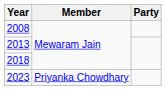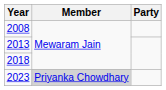(81, 77) no background -> (81, 77) lightgrey background
